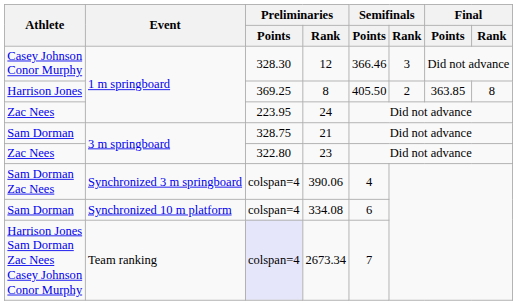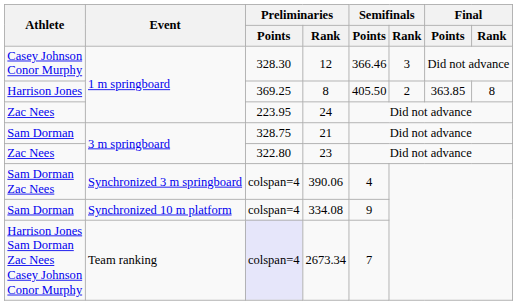(369, 210) 6 -> (369, 210) 9
